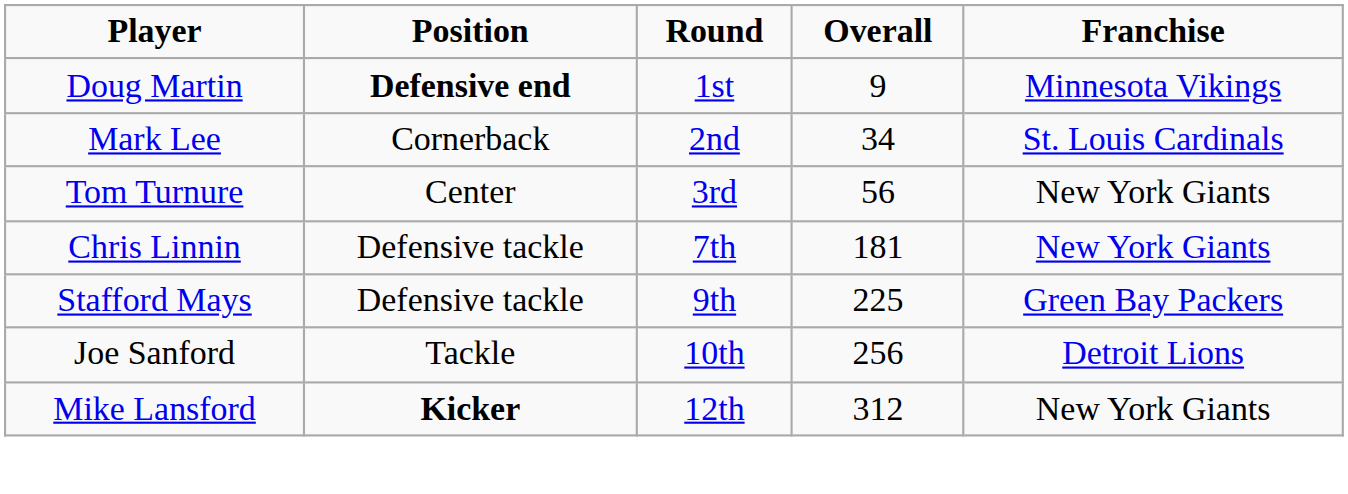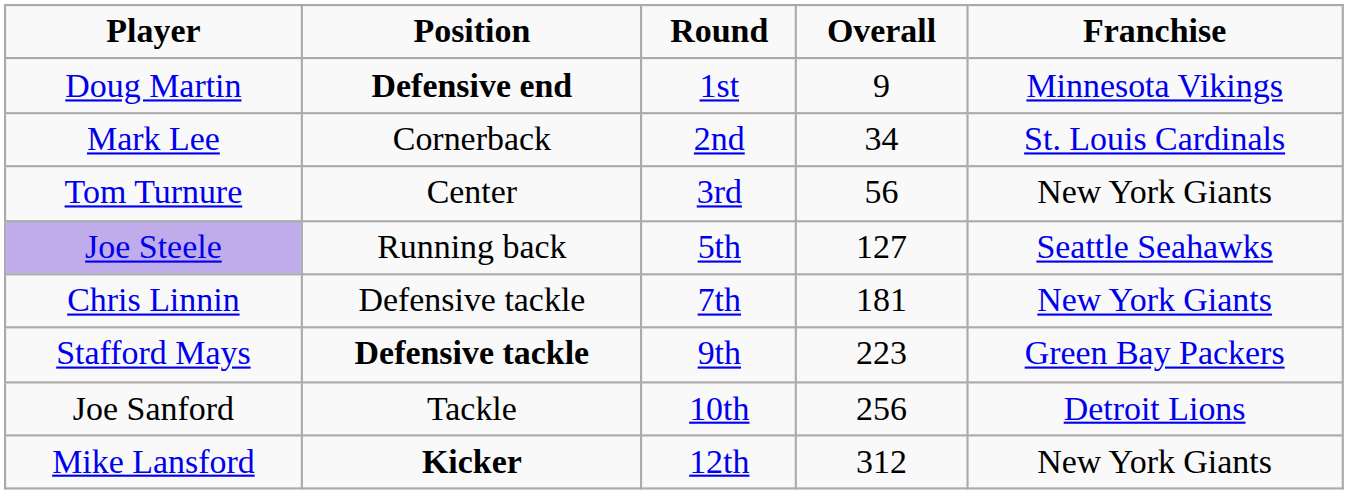+ row: (153, 246)
(470, 300) normal -> (472, 354) bold
(878, 300) 225 -> (882, 354) 223
